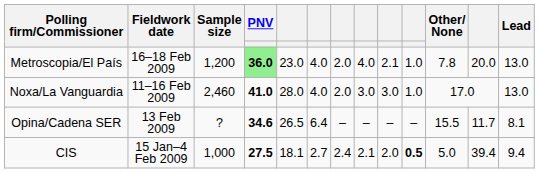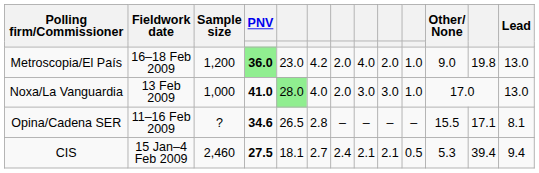(319, 62) 4.0 -> (319, 62) 4.2
(390, 62) 2.1 -> (390, 62) 2.0
(447, 62) 7.8 -> (447, 62) 9.0
(484, 62) 20.0 -> (484, 62) 19.8
(161, 93) 11–16 Feb 2009 -> (161, 93) 13 Feb 2009
(219, 93) 2,460 -> (219, 93) 1,000
(292, 93) no background -> (292, 93) lightgreen background
(161, 123) 13 Feb 2009 -> (161, 123) 11–16 Feb 2009
(319, 123) 6.4 -> (319, 123) 2.8
(484, 123) 11.7 -> (484, 123) 17.1
(219, 153) 1,000 -> (219, 153) 2,460
(390, 153) 2.0 -> (390, 153) 2.1
(414, 153) bold -> (414, 153) normal
(447, 153) 5.0 -> (447, 153) 5.3
